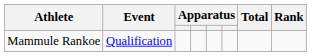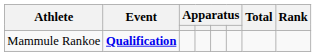(139, 41) normal -> (141, 41) bold
